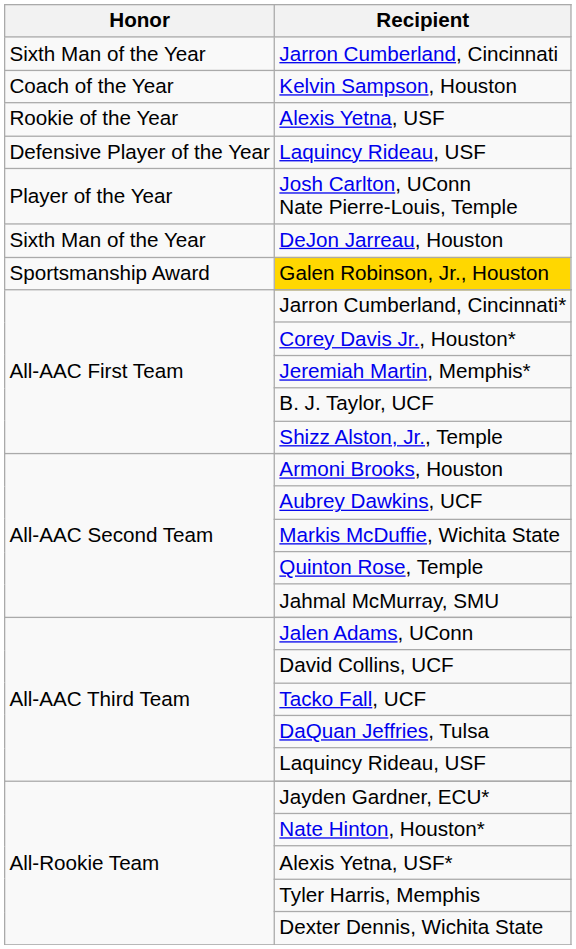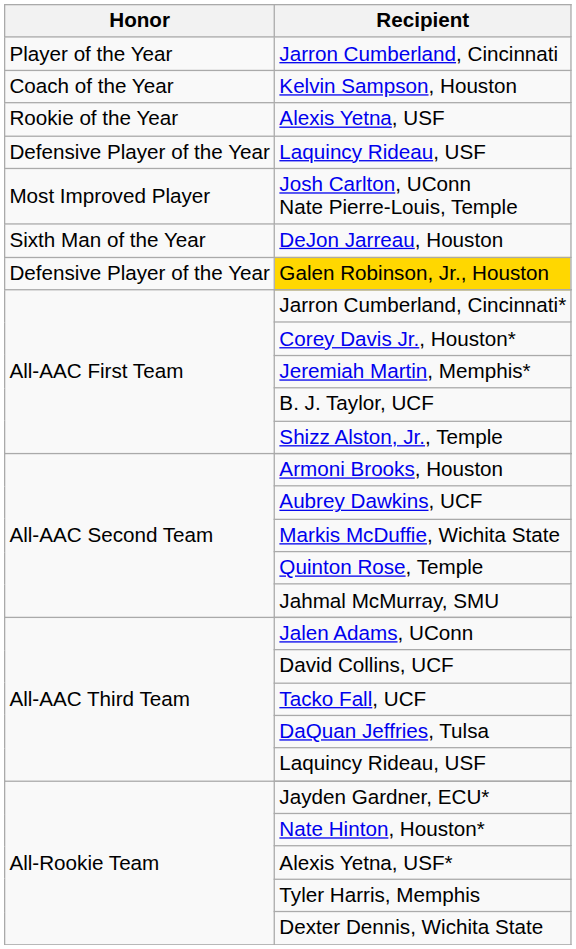(108, 53) Sixth Man of the Year -> (91, 53) Player of the Year
(91, 196) Player of the Year -> (110, 196) Most Improved Player
(110, 273) Sportsmanship Award -> (140, 273) Defensive Player of the Year
